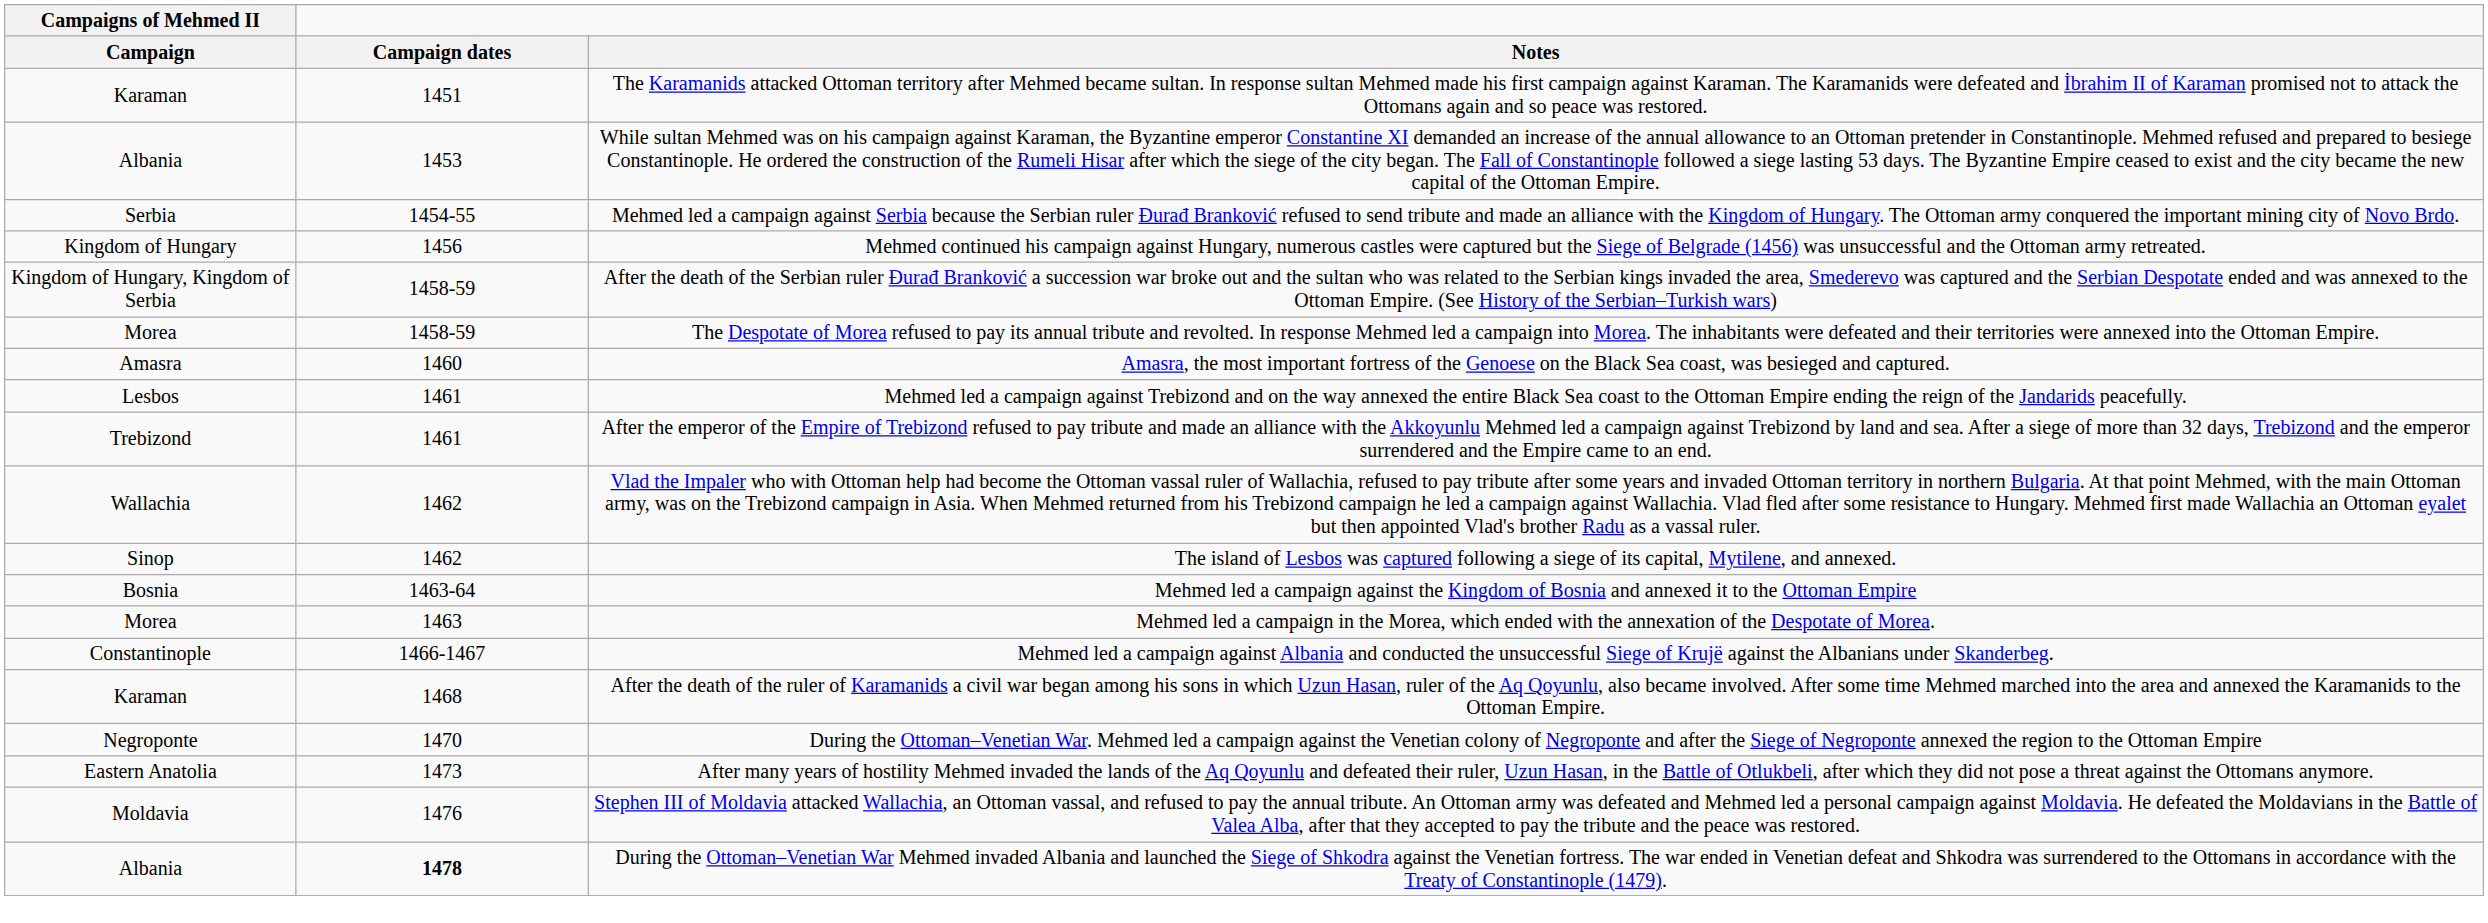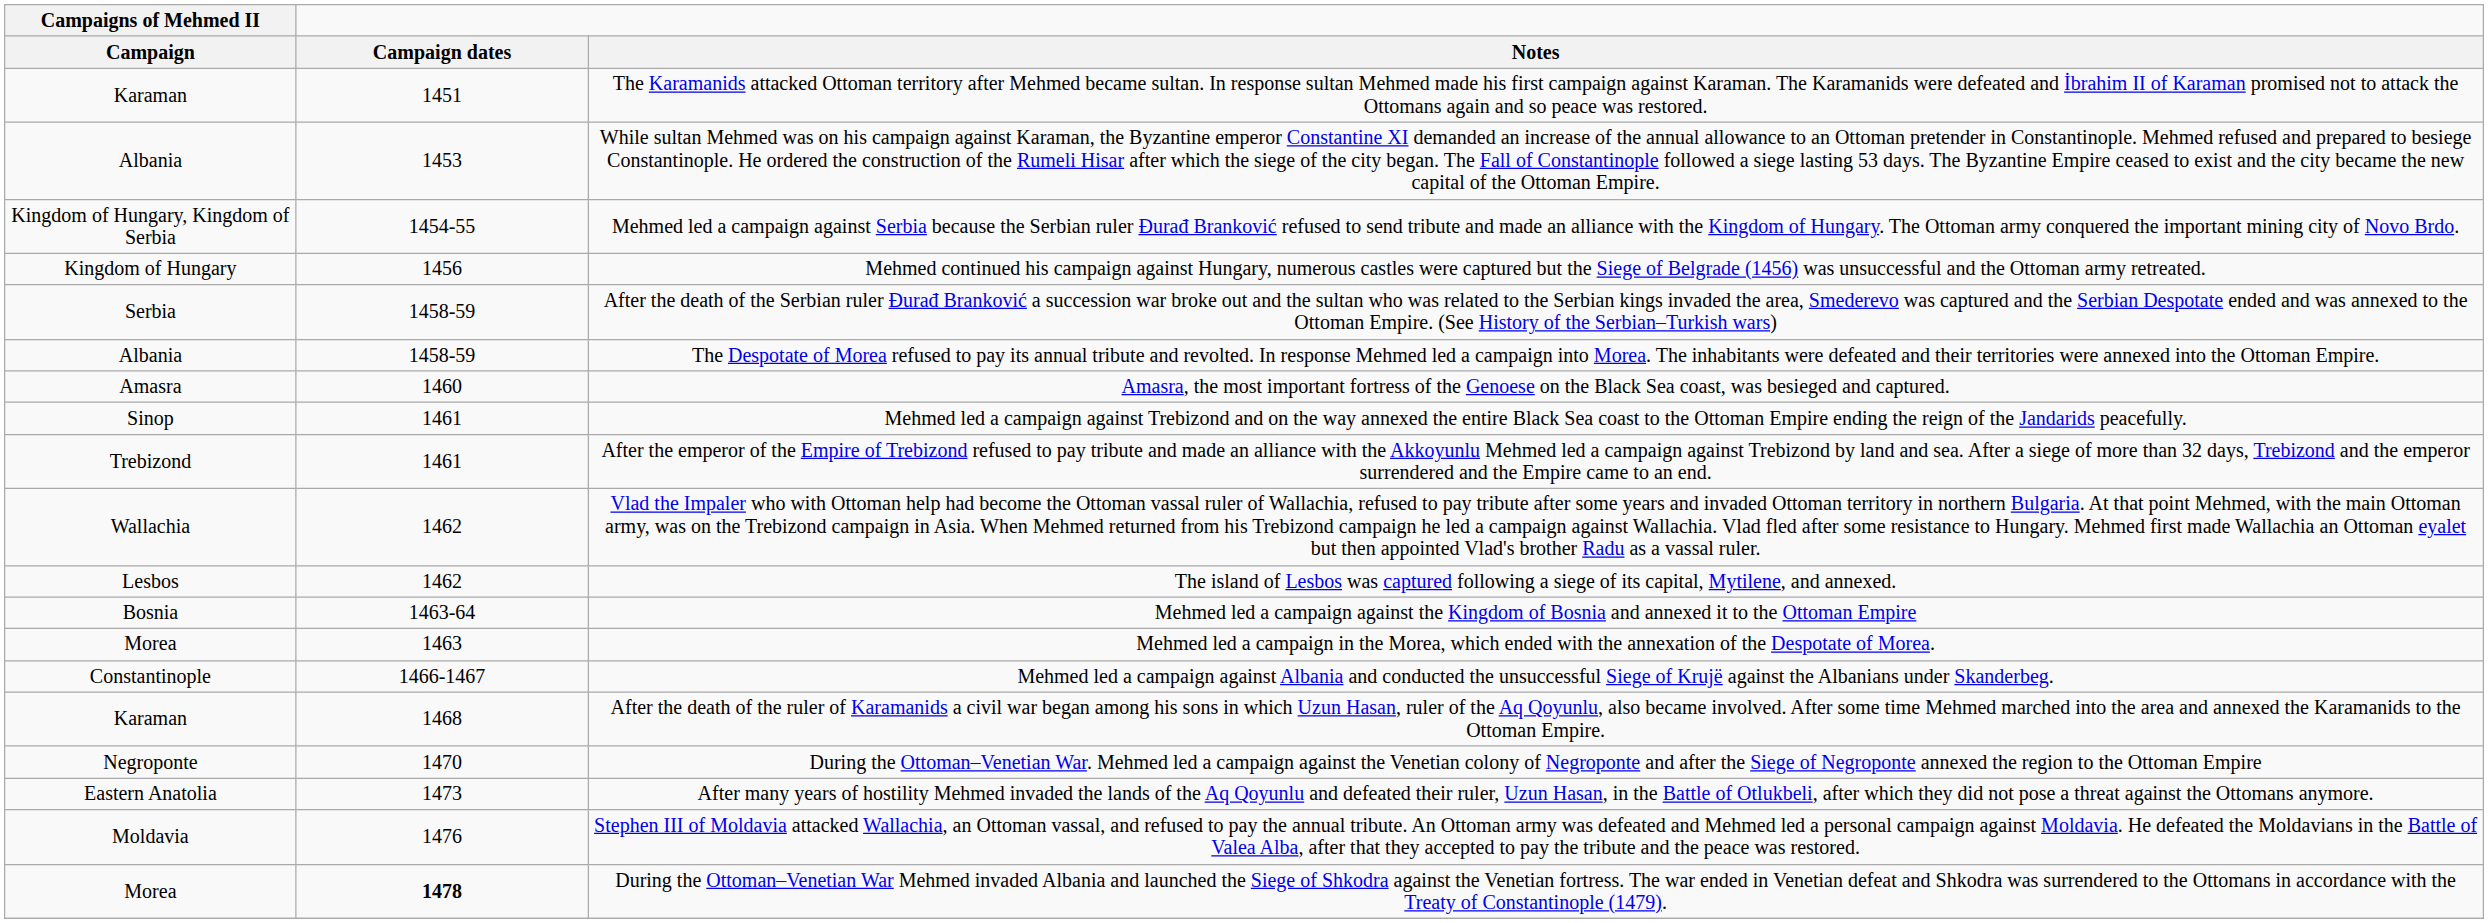(150, 214) Serbia -> (150, 225) Kingdom of Hungary, Kingdom of Serbia
(150, 289) Kingdom of Hungary, Kingdom of Serbia -> (150, 311) Serbia
(150, 332) Morea -> (150, 354) Albania
(150, 395) Lesbos -> (150, 418) Sinop
(150, 558) Sinop -> (150, 580) Lesbos
(150, 868) Albania -> (150, 890) Morea
